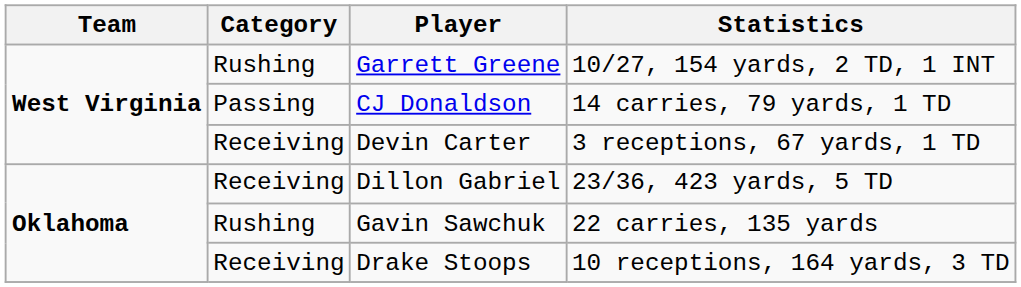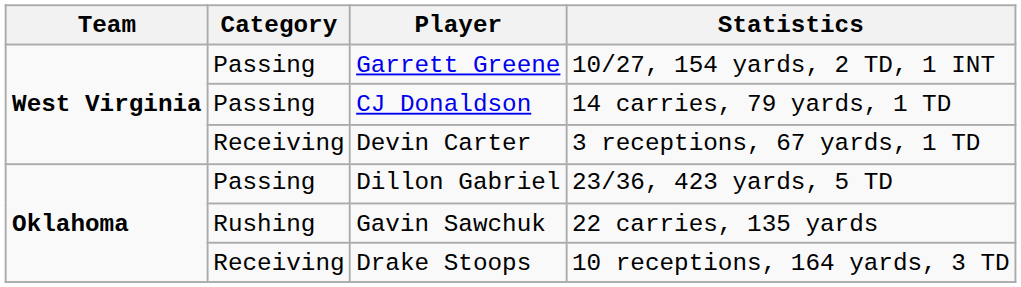(264, 65) Rushing -> (264, 65) Passing
(279, 184) Receiving -> (264, 184) Passing
